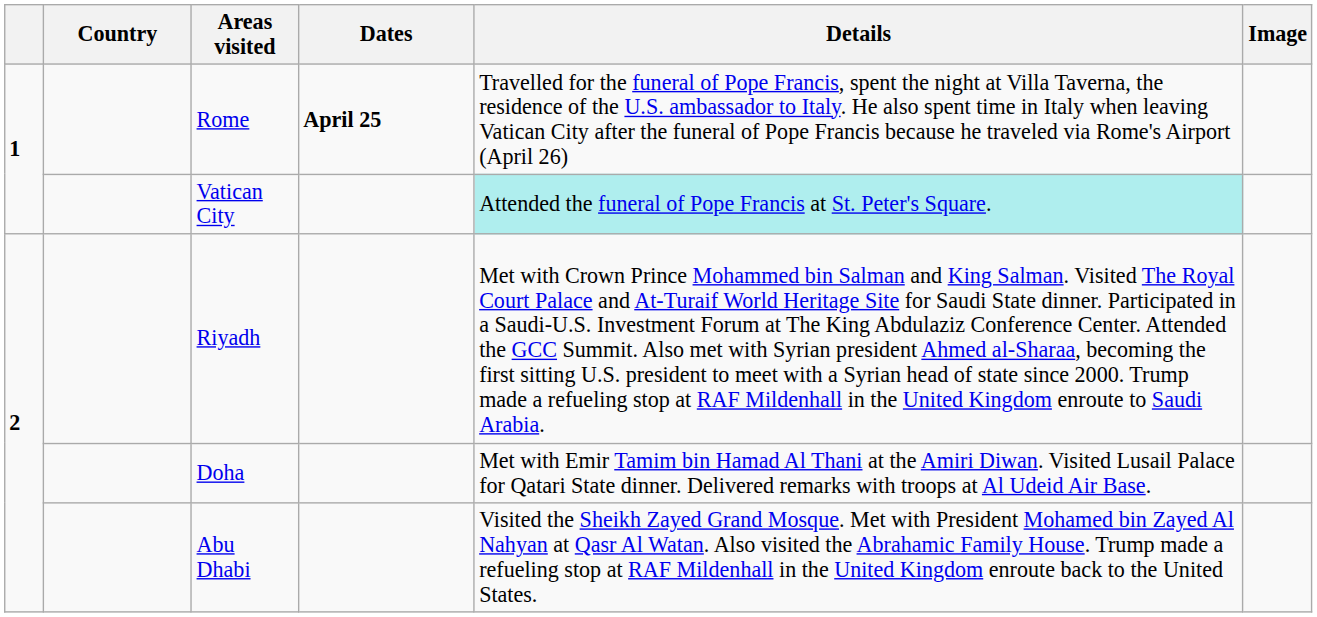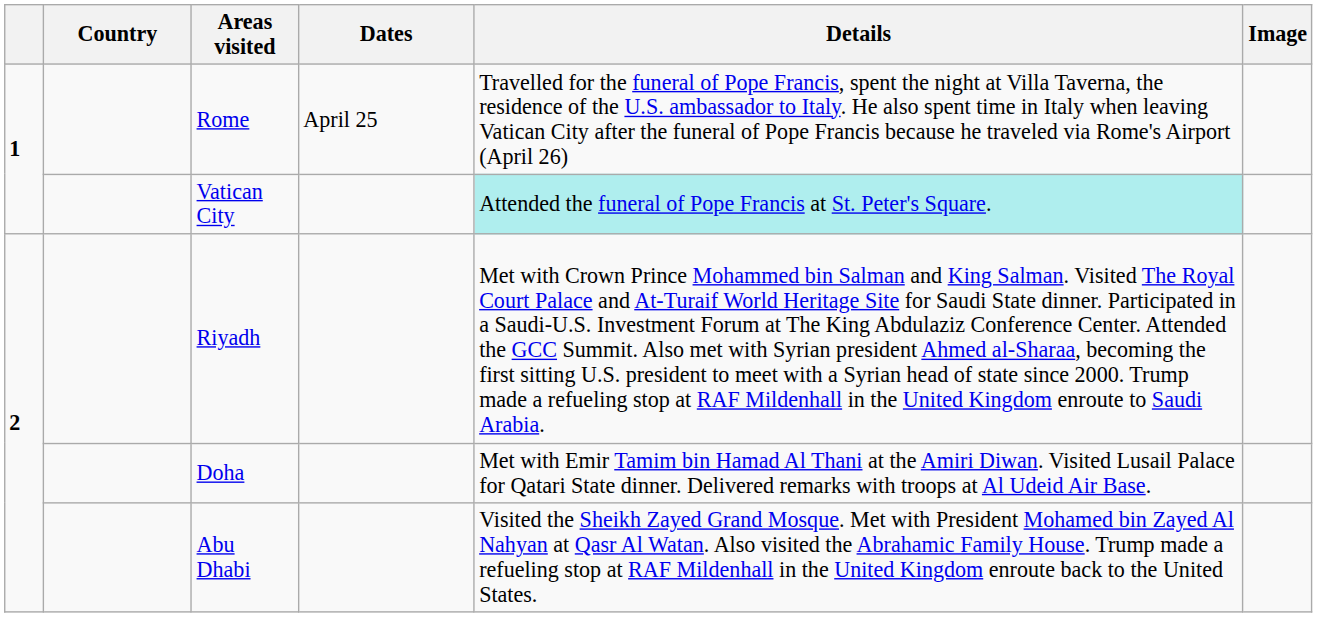(342, 119) bold -> (340, 119) normal
